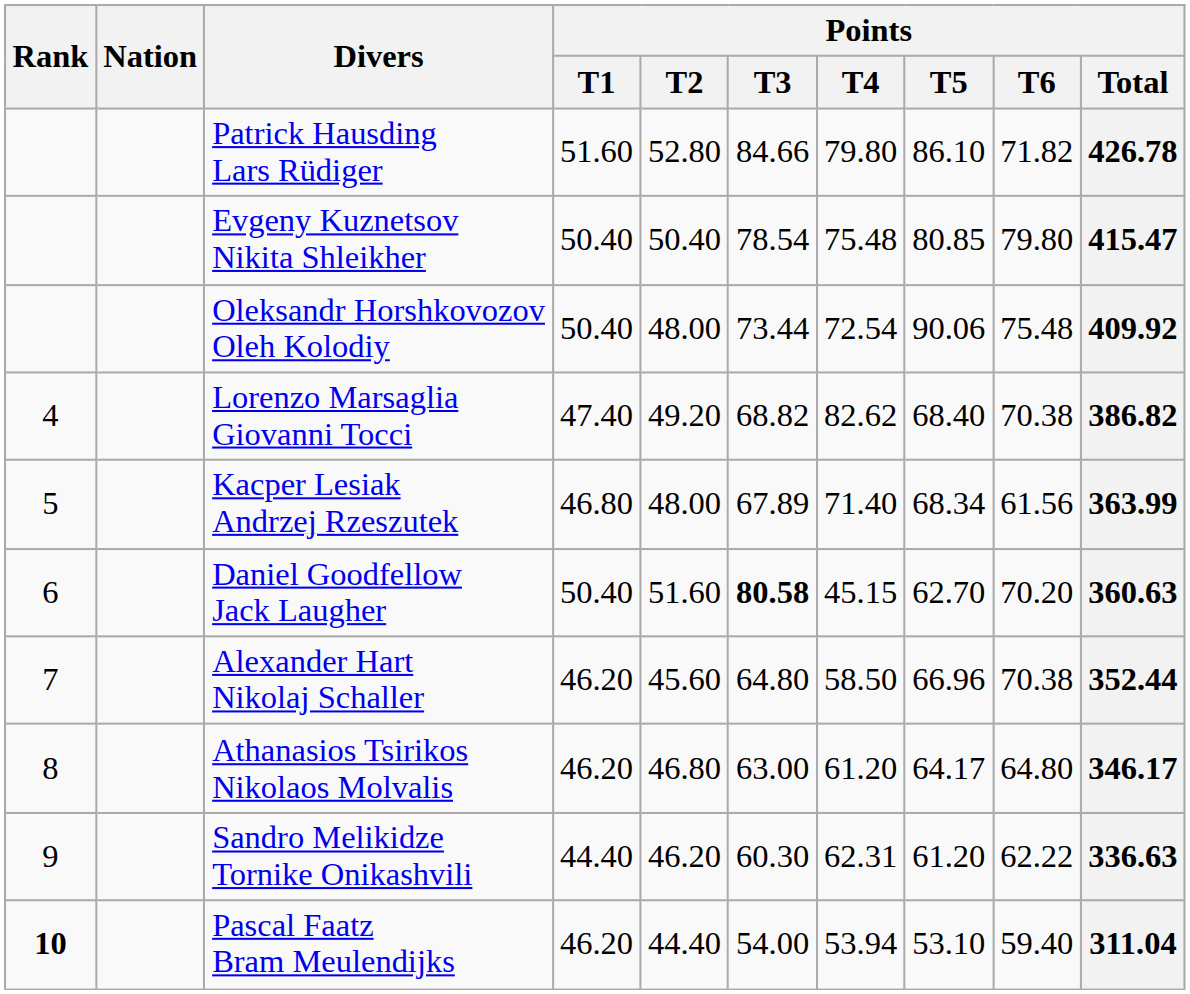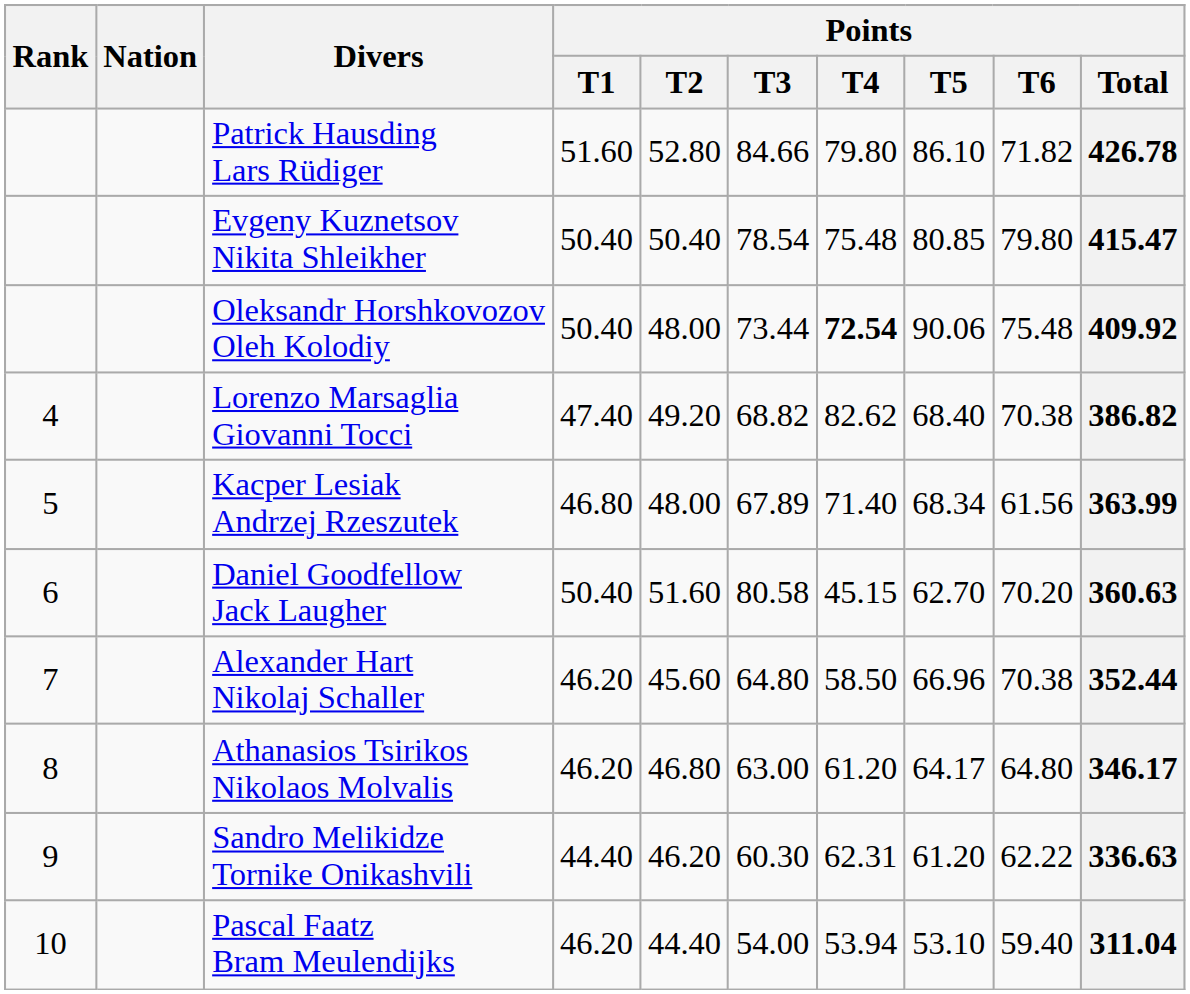(861, 327) normal -> (861, 327) bold
(773, 591) bold -> (773, 591) normal
(50, 944) bold -> (50, 944) normal
